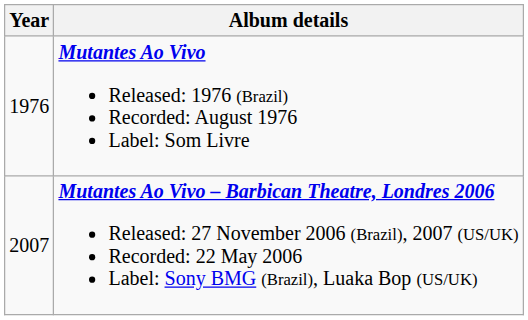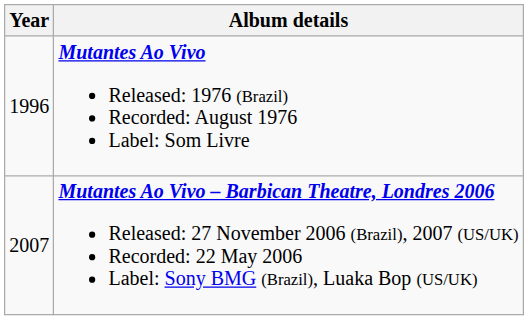(29, 105) 1976 -> (29, 105) 1996
